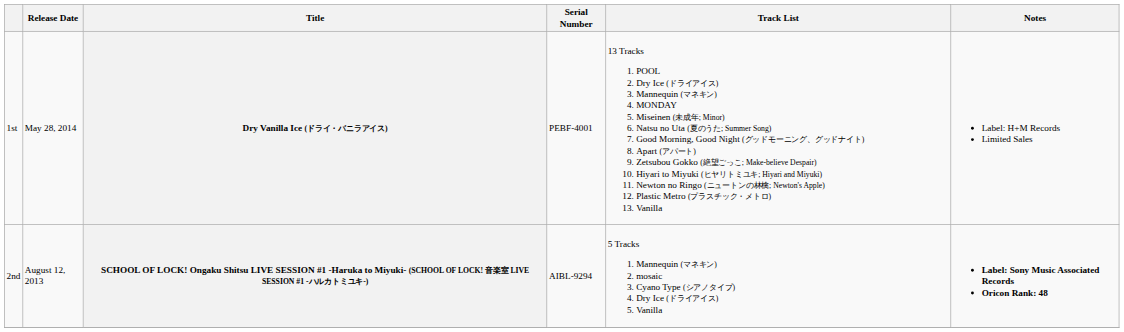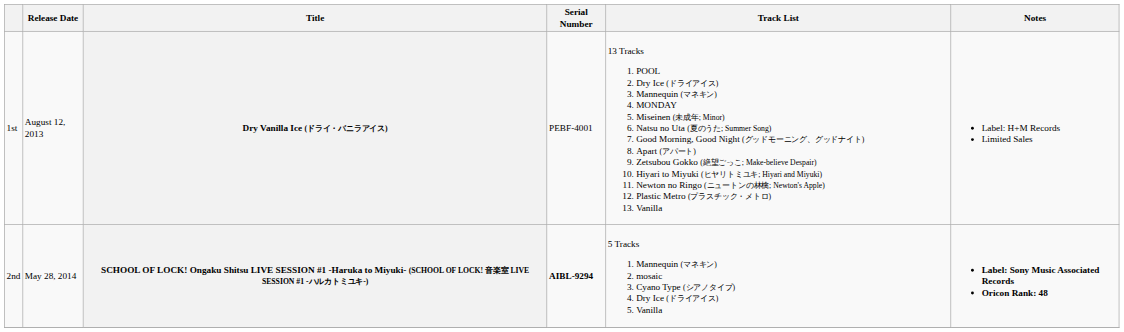(51, 128) May 28, 2014 -> (45, 128) August 12, 2013
(45, 276) August 12, 2013 -> (51, 276) May 28, 2014
(571, 276) normal -> (571, 276) bold
